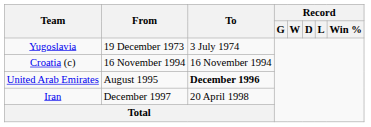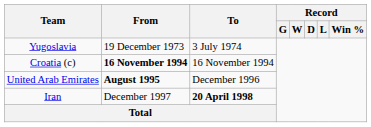(144, 63) normal -> (146, 63) bold
(131, 79) normal -> (132, 79) bold
(225, 79) bold -> (226, 79) normal
(219, 96) normal -> (222, 96) bold
